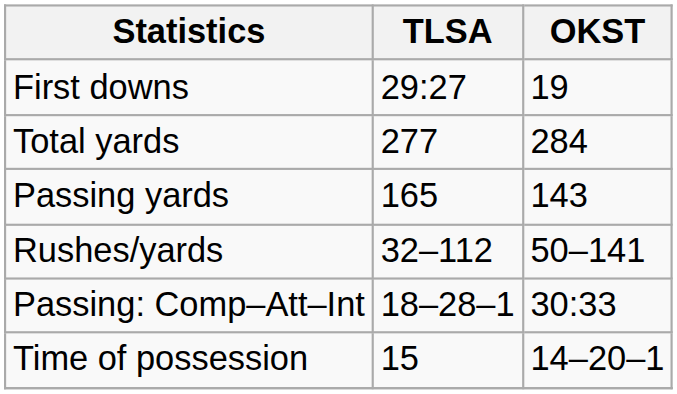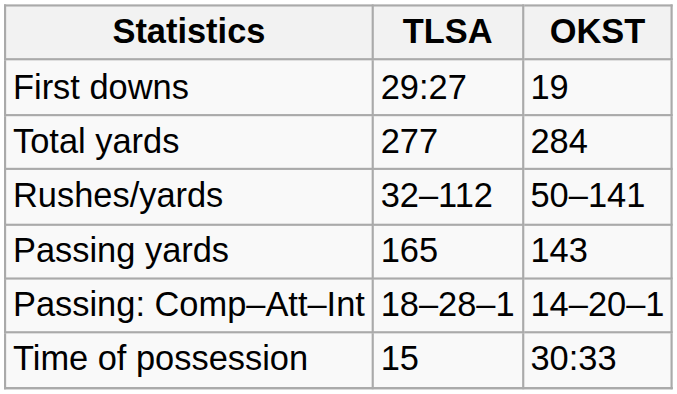rows swapped: (118, 250) <-> (121, 195)
(574, 304) 30:33 -> (597, 304) 14–20–1
(597, 359) 14–20–1 -> (574, 359) 30:33
